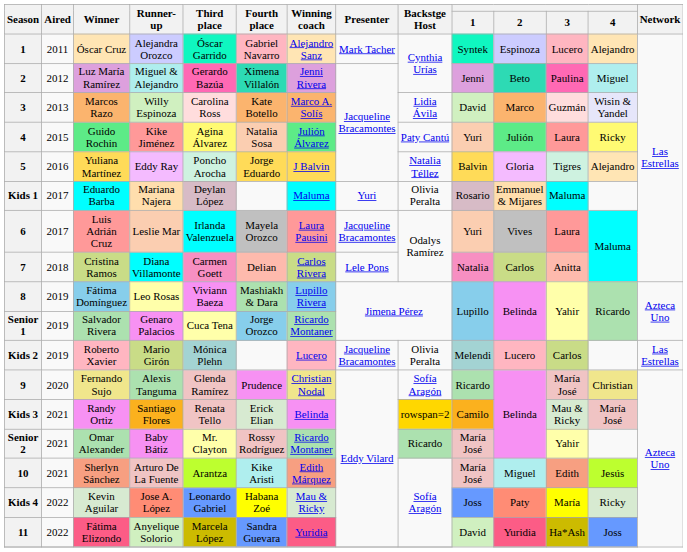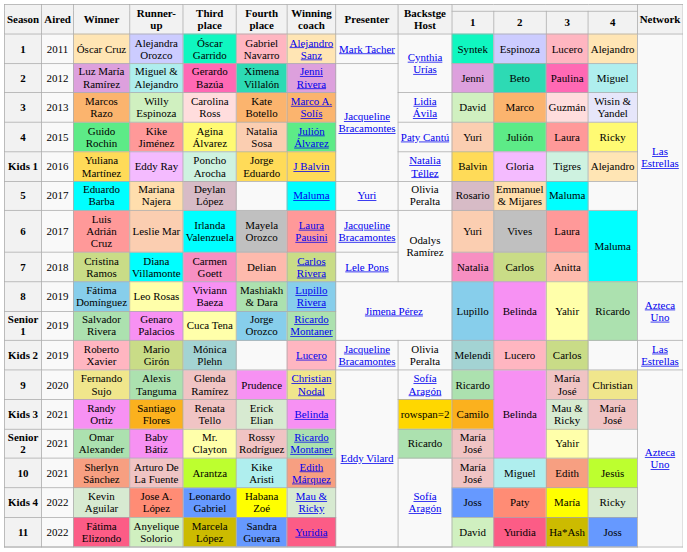(23, 167) 5 -> (23, 167) Kids 1
(23, 196) Kids 1 -> (23, 196) 5
